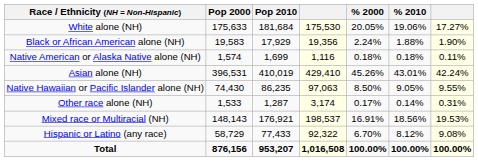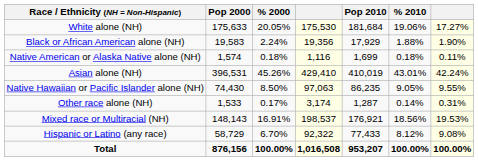columns swapped: (276, 12) <-> (368, 12)
